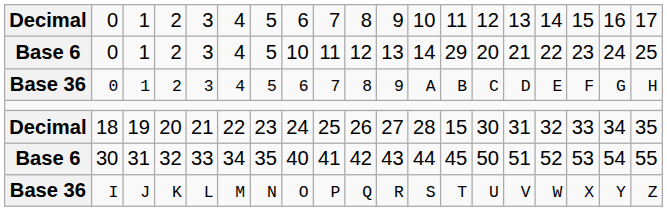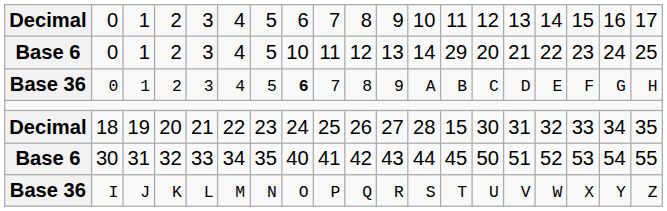(304, 86) normal -> (304, 85) bold
